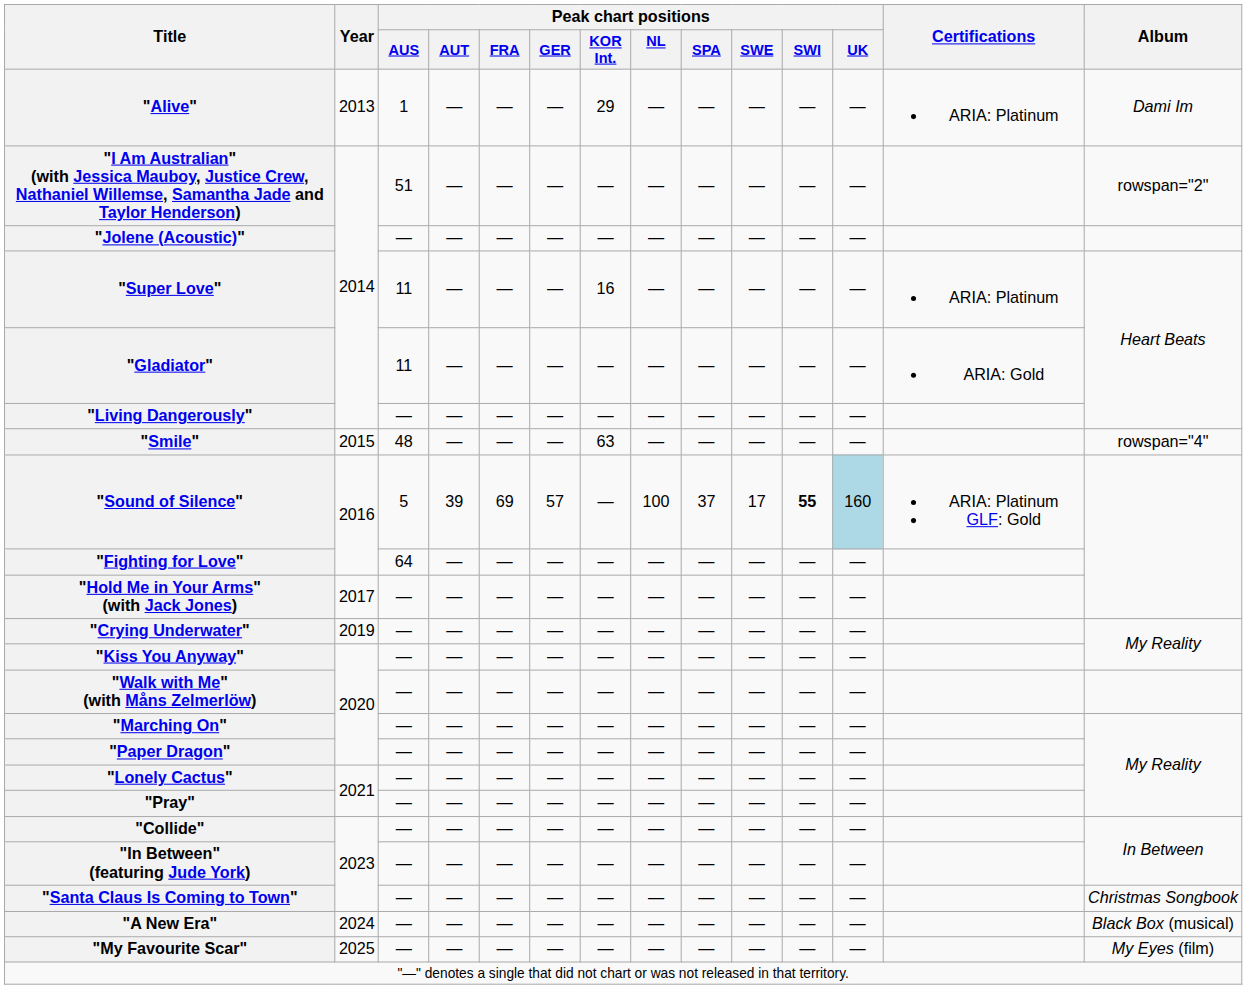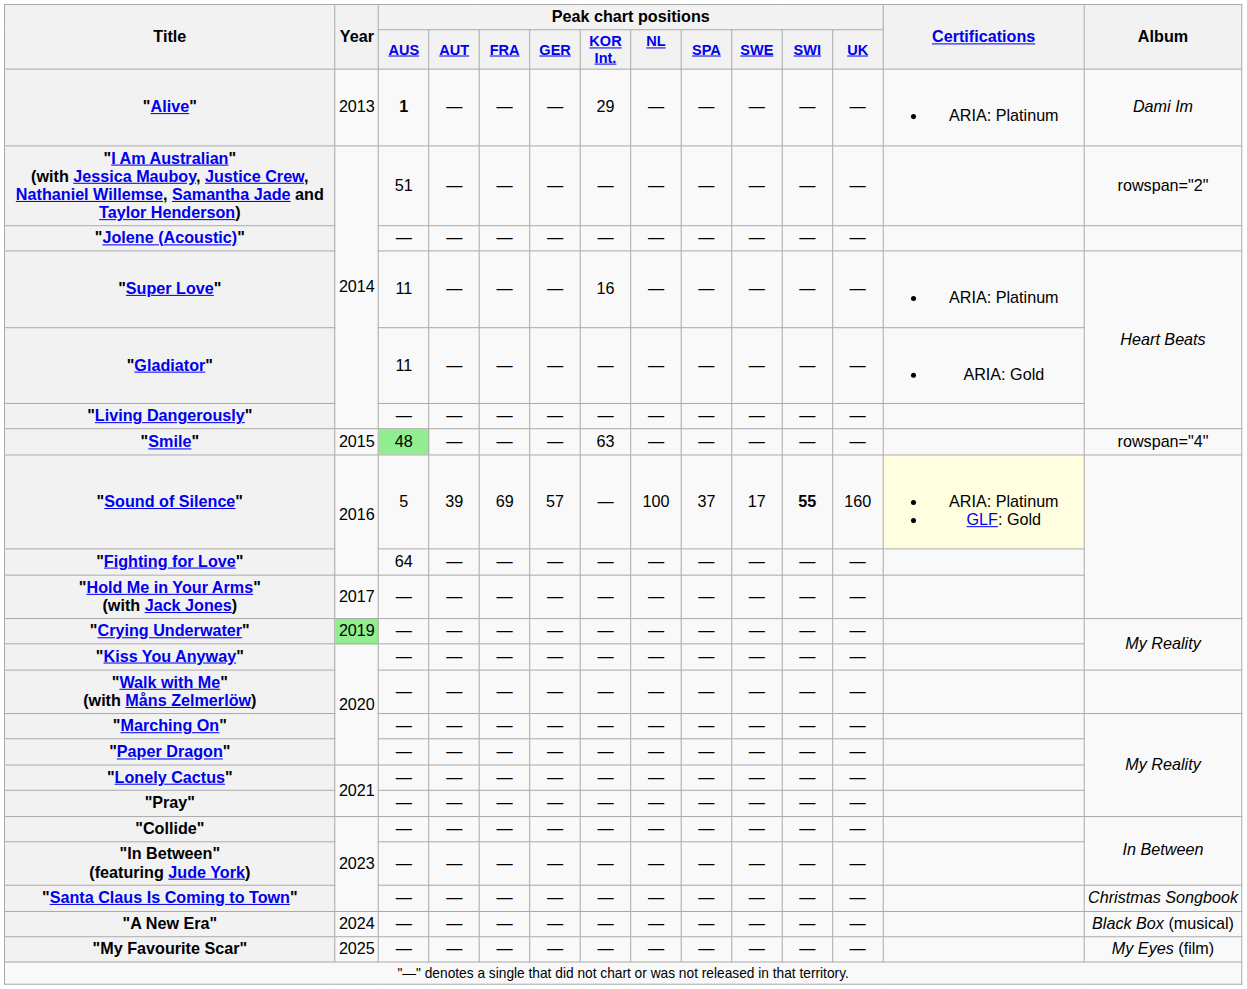(404, 107) normal -> (404, 107) bold
(404, 441) no background -> (404, 441) lightgreen background
(858, 501) lightblue background -> (858, 501) no background
(984, 511) no background -> (984, 511) lightyellow background
(357, 631) no background -> (357, 631) lightgreen background
